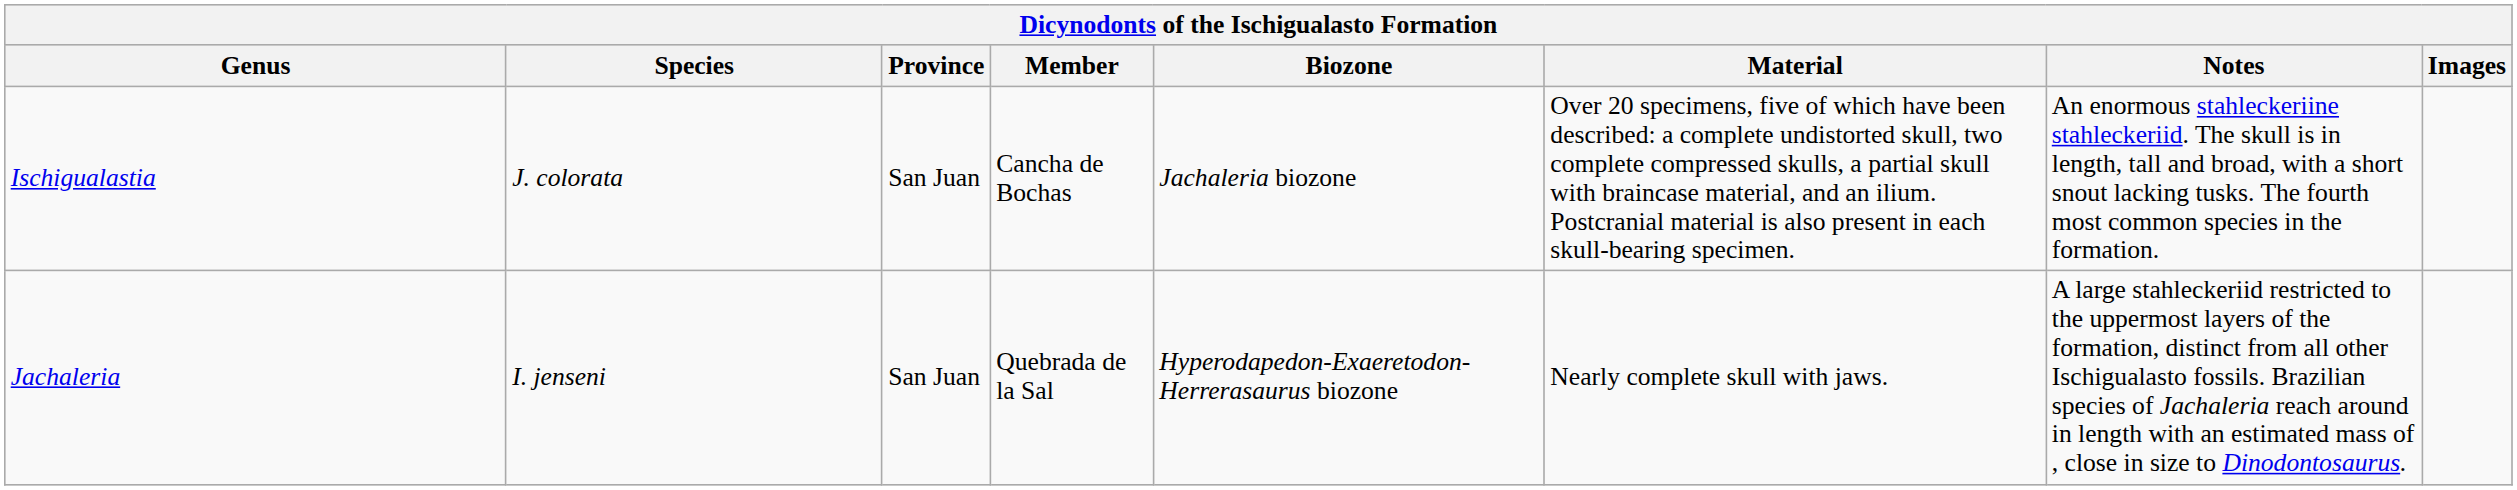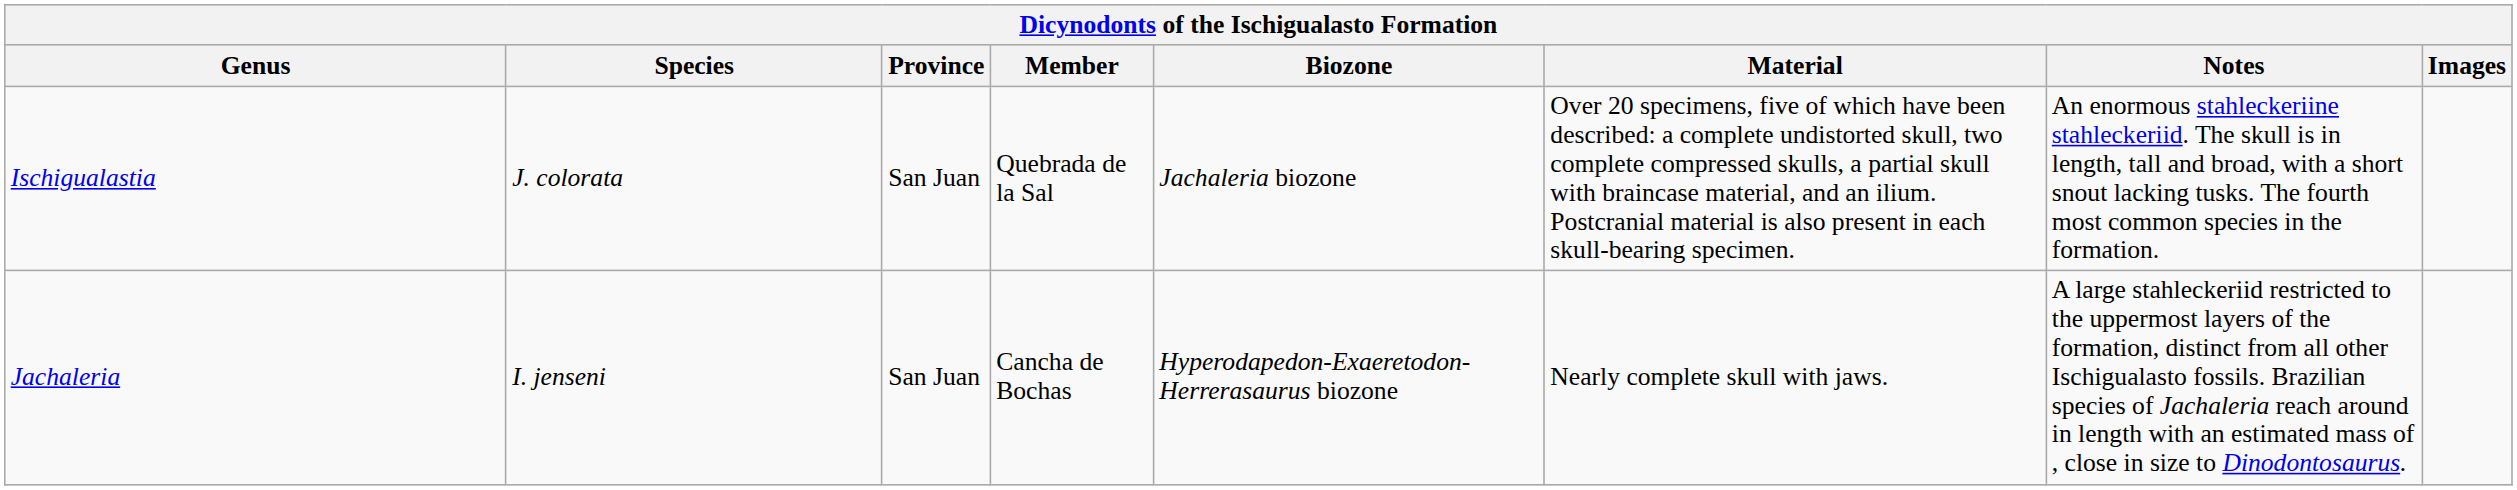(1050, 178) Cancha de Bochas -> (1061, 178) Quebrada de la Sal
(1061, 376) Quebrada de la Sal -> (1050, 376) Cancha de Bochas
